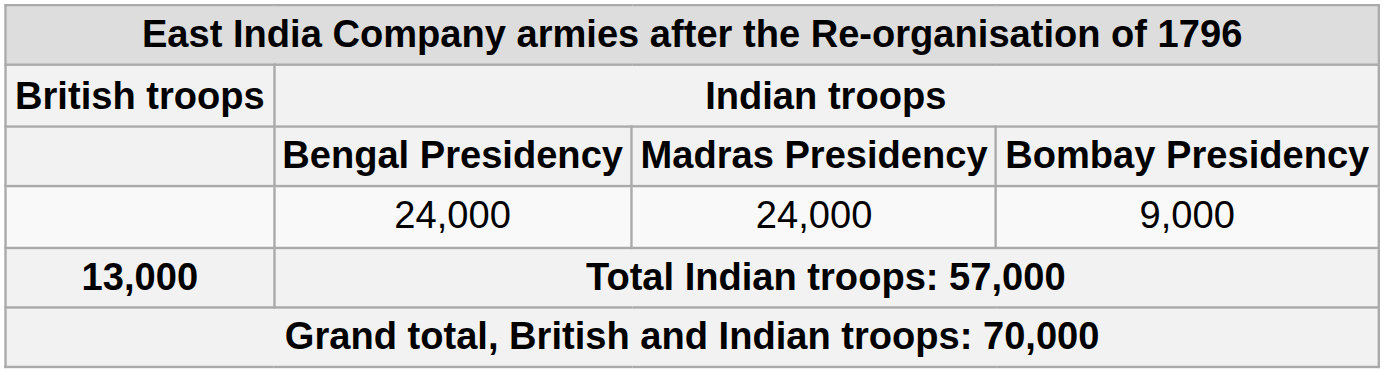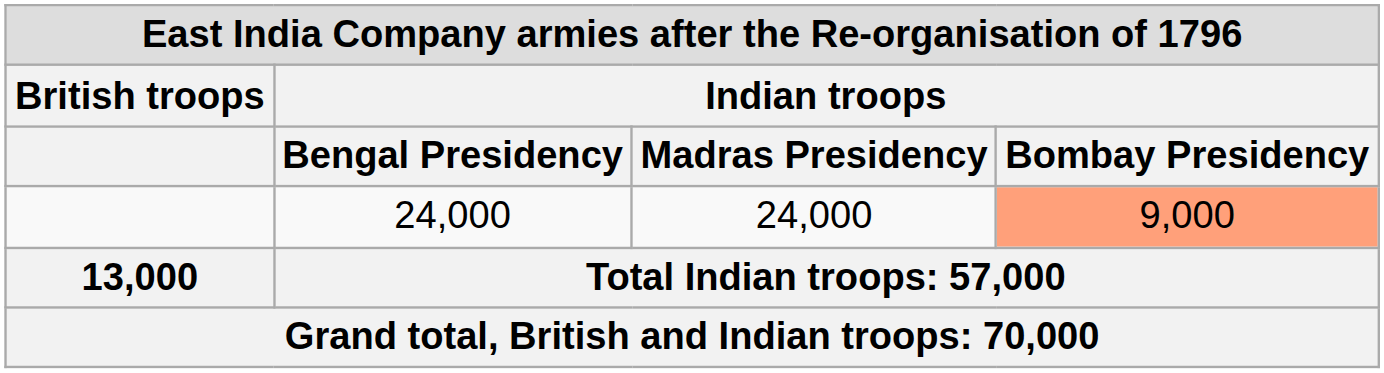(1187, 215) no background -> (1187, 215) lightsalmon background
